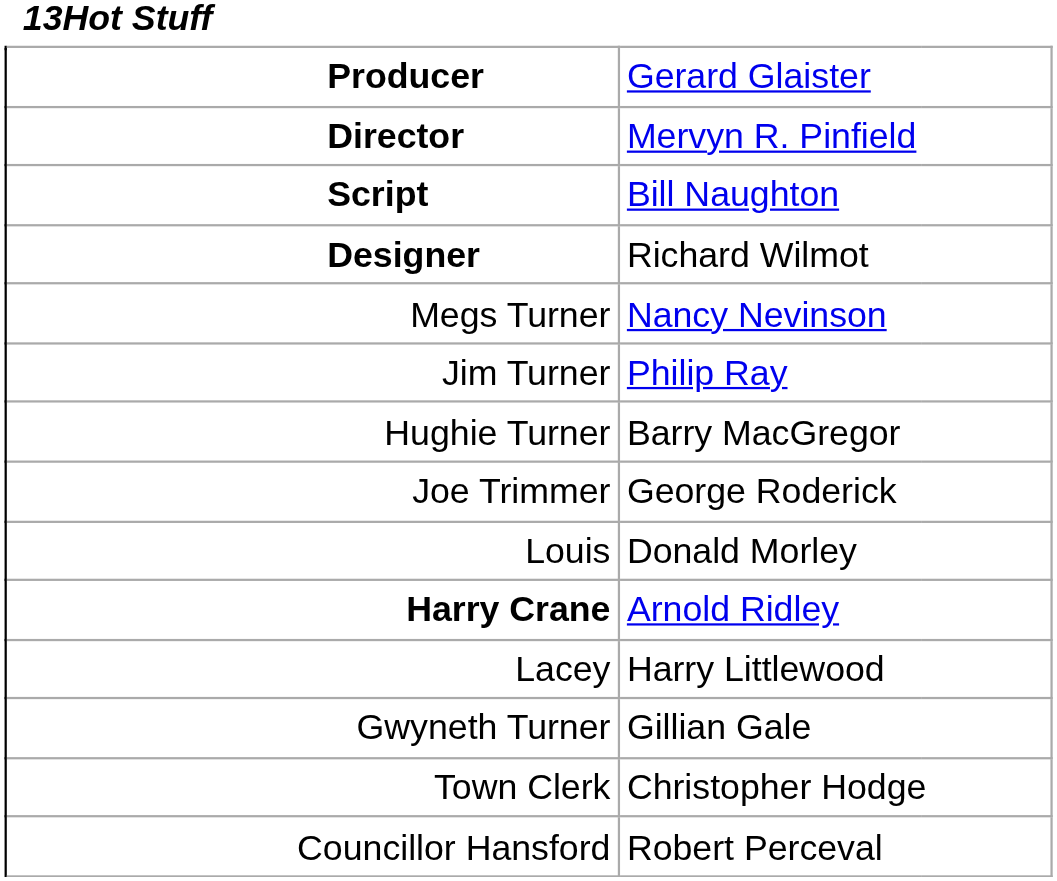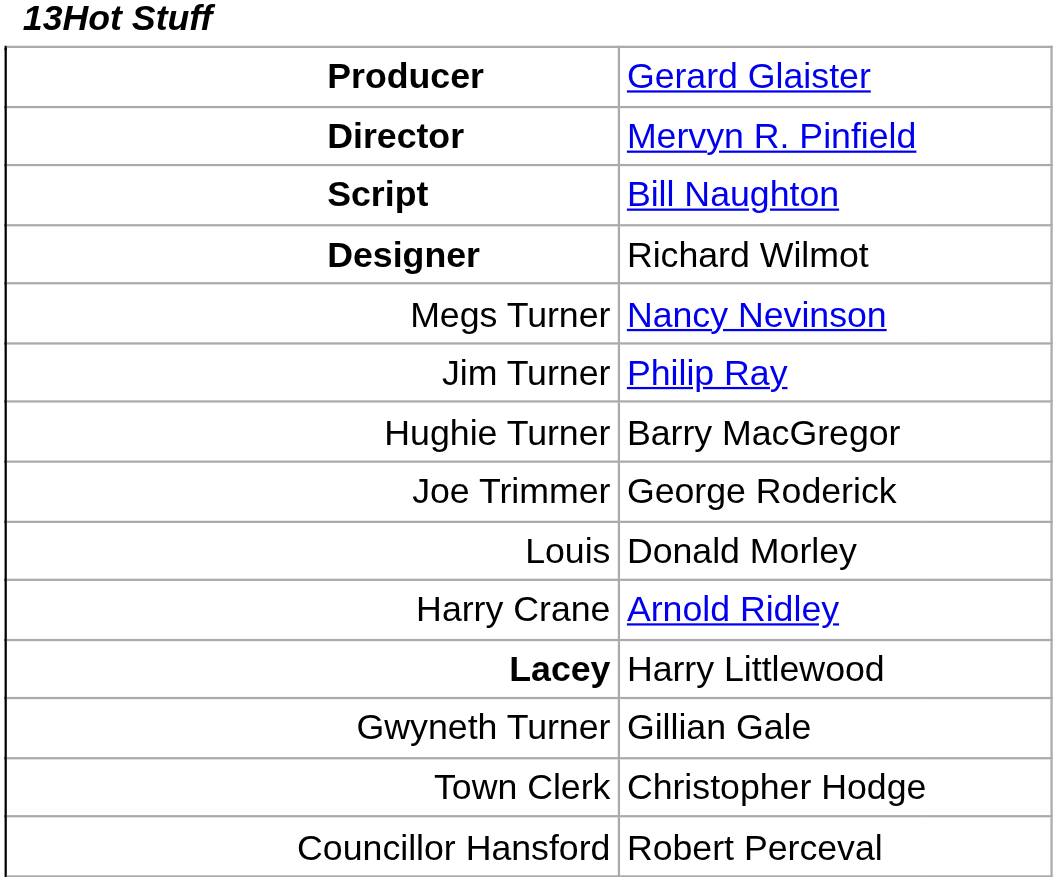(508, 610) bold -> (513, 610) normal
(563, 669) normal -> (560, 669) bold
